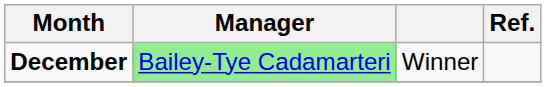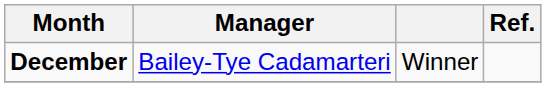(265, 61) lightgreen background -> (265, 61) no background
